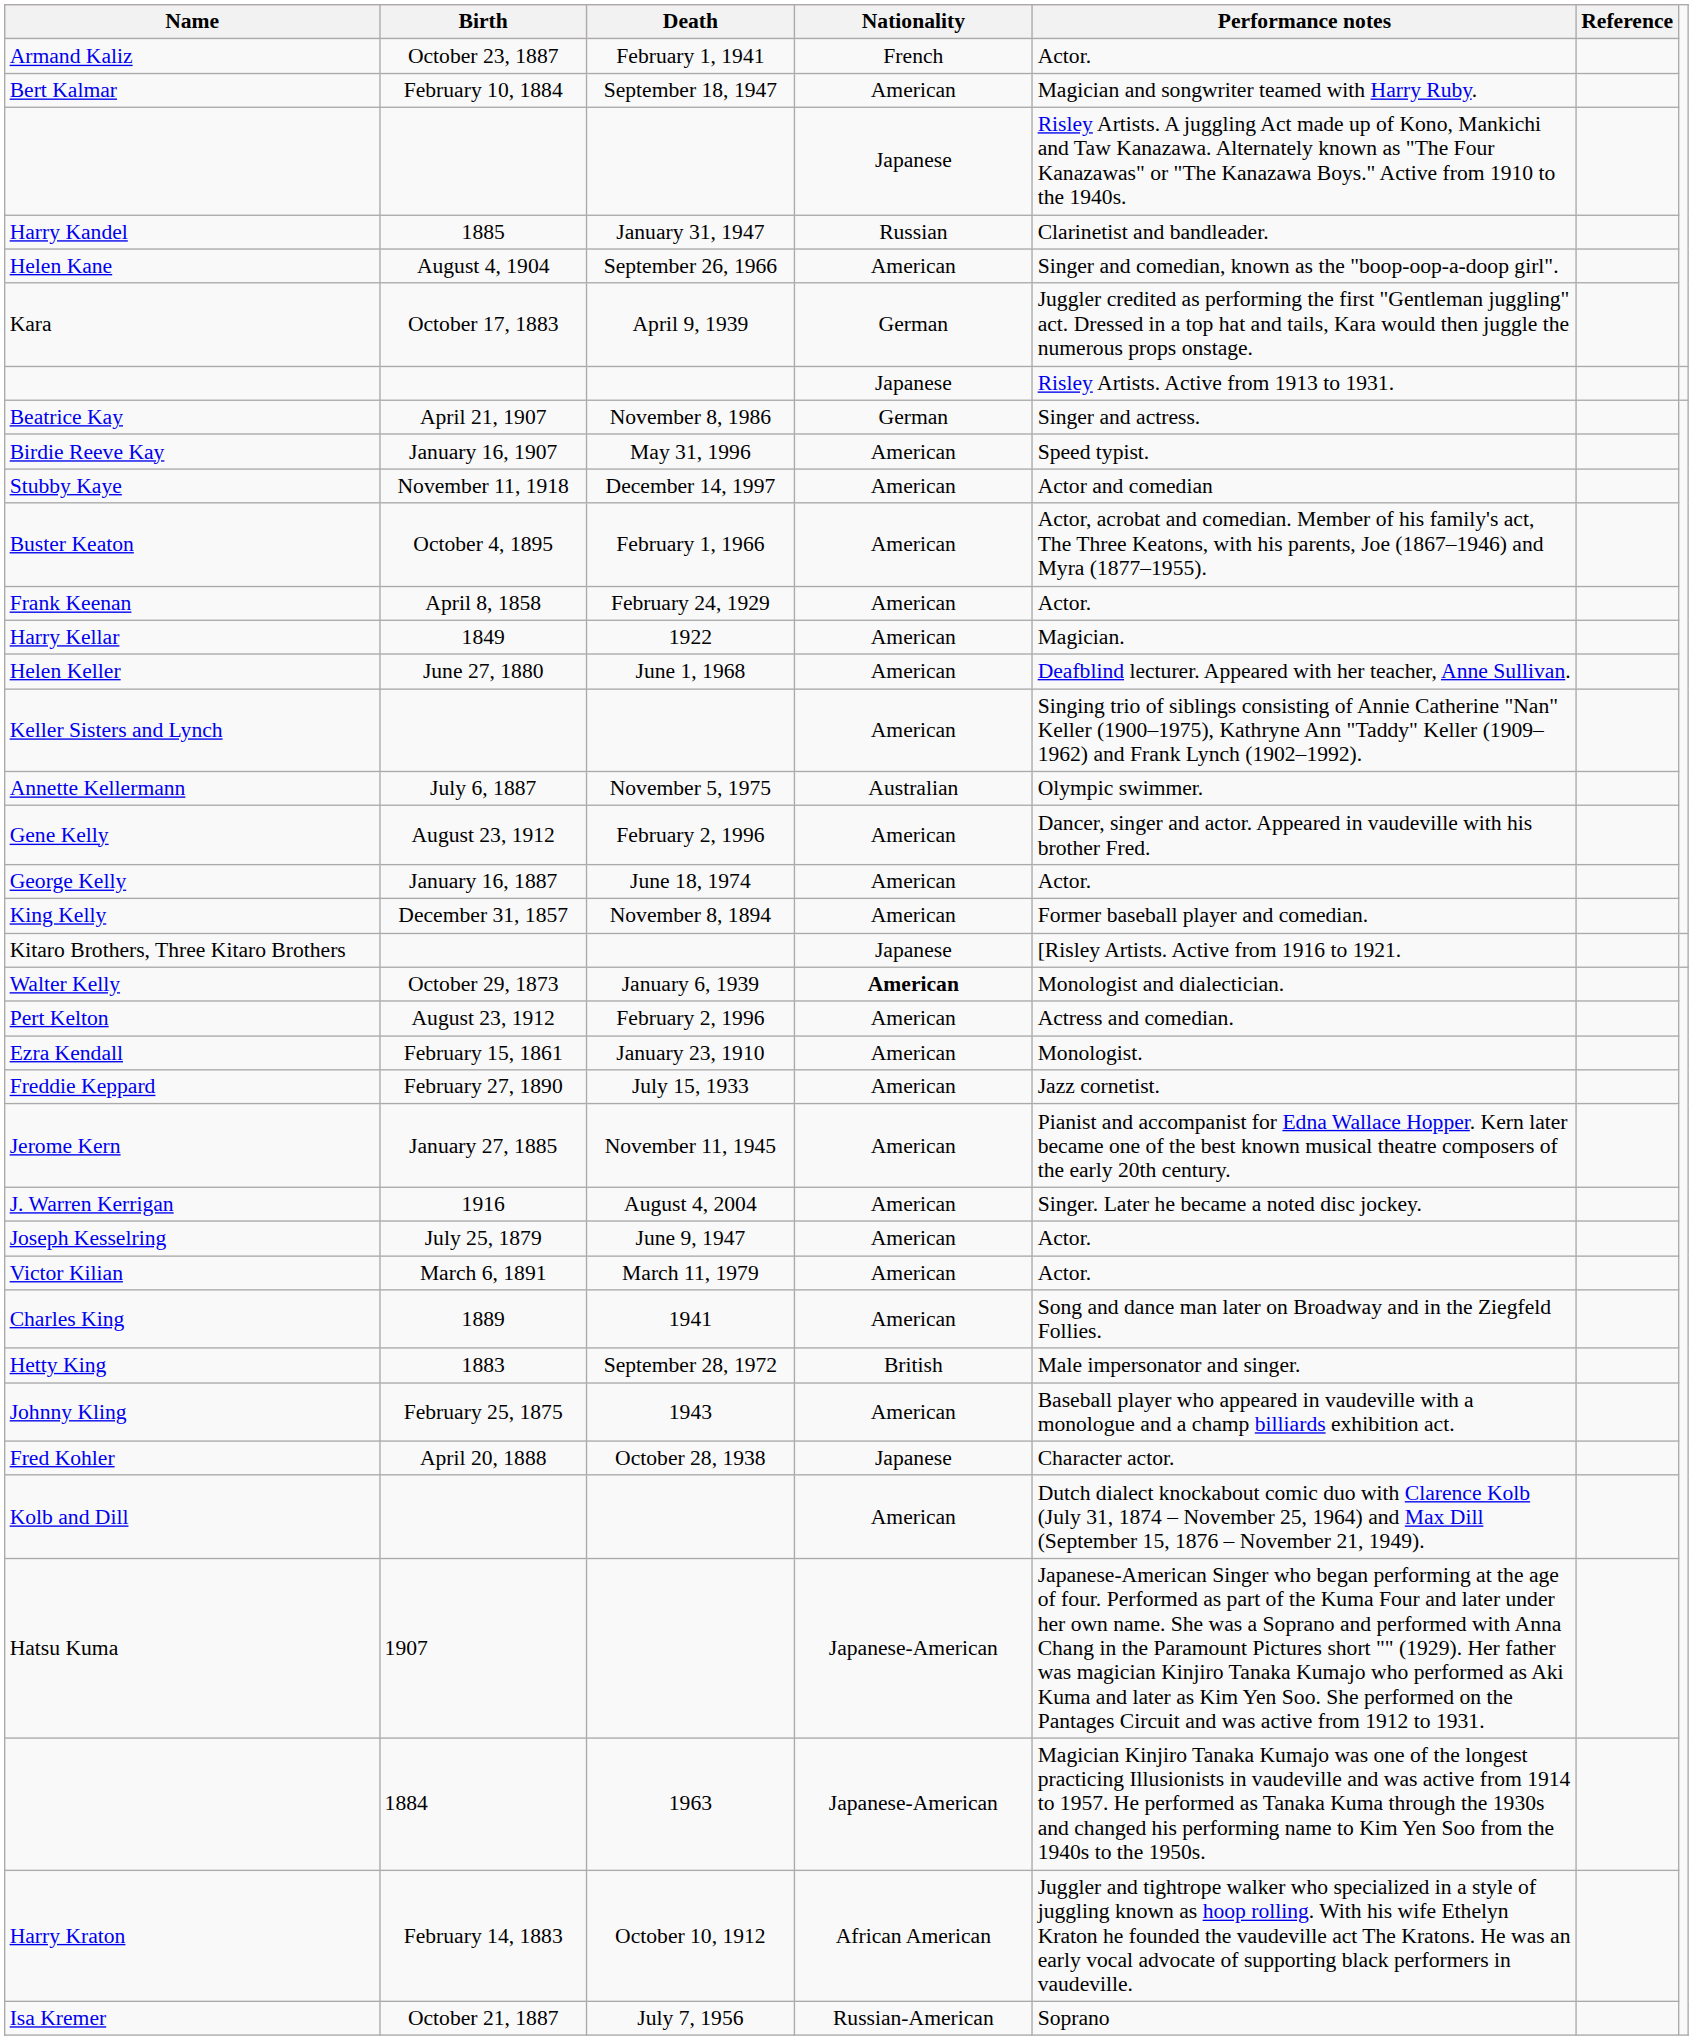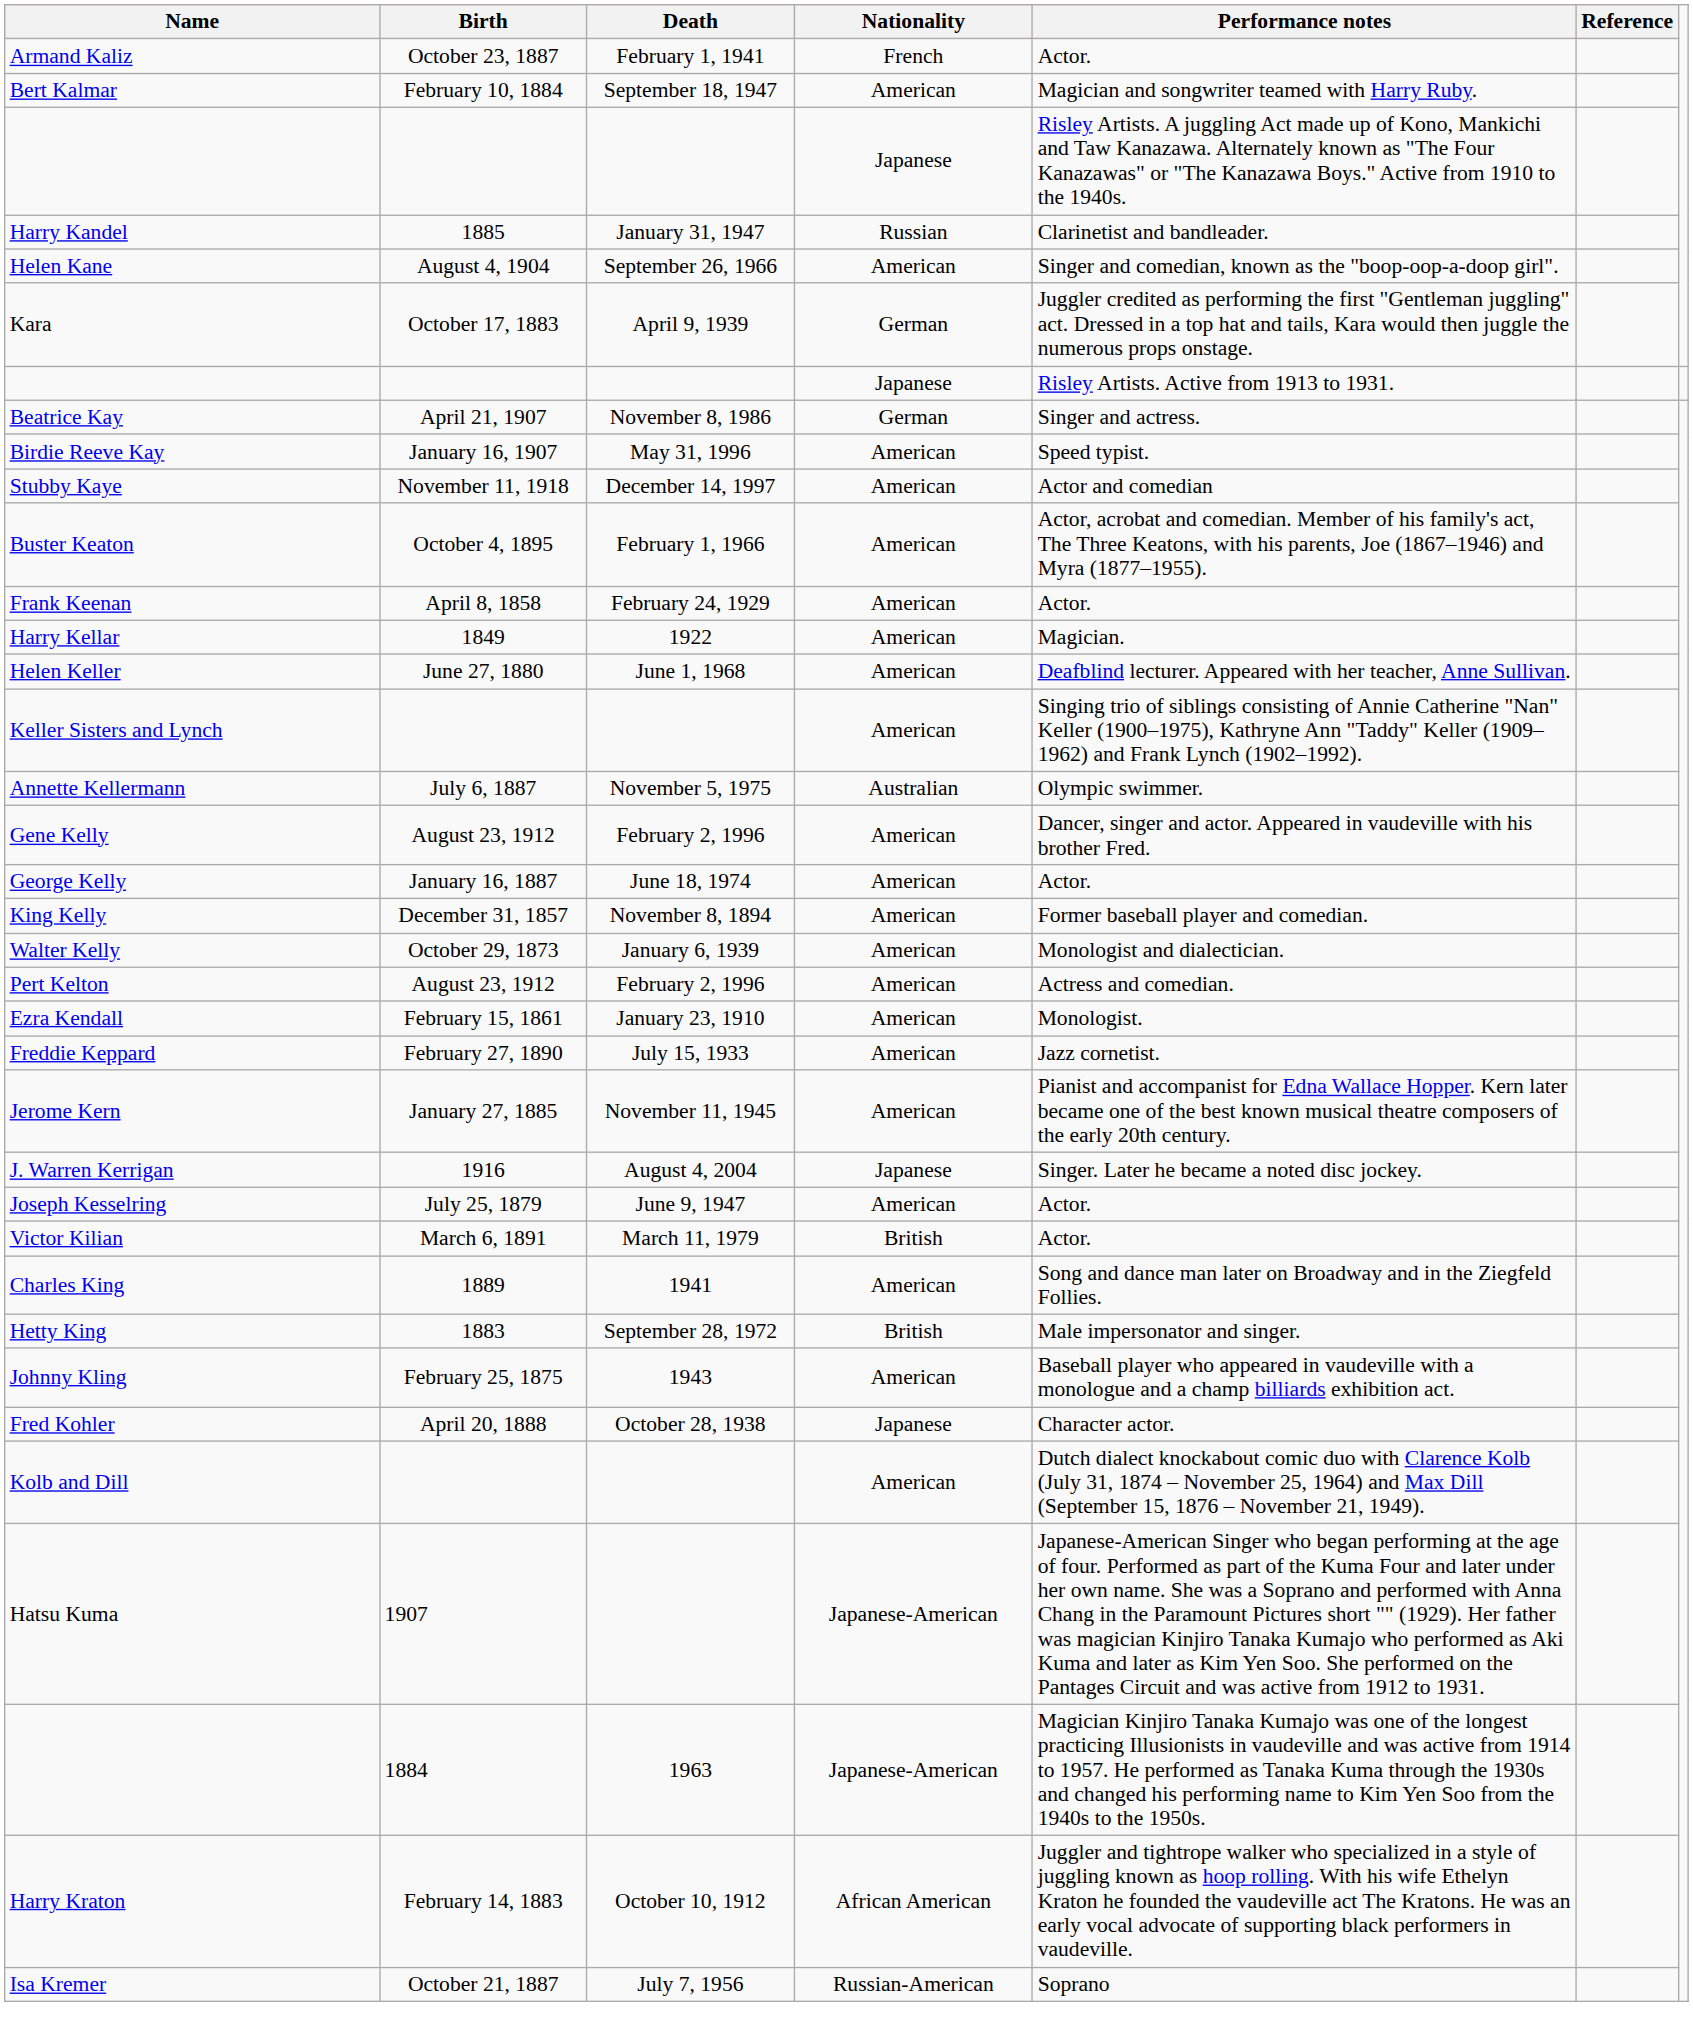- row: (178, 949)
(913, 984) bold -> (913, 949) normal
(913, 1203) American -> (913, 1169) Japanese
(913, 1272) American -> (913, 1238) British
